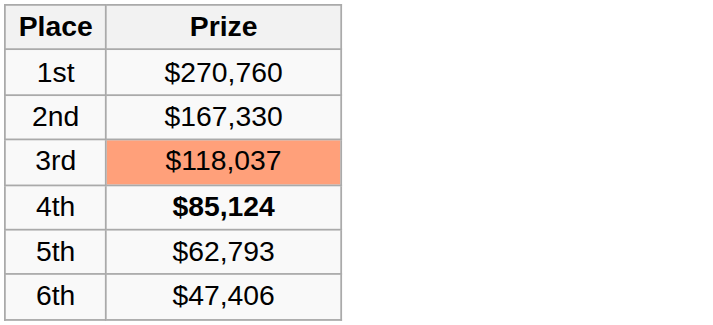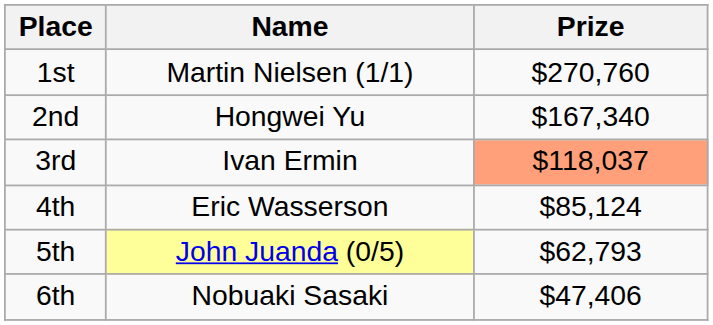+ column: (290, 26)
(224, 116) $167,330 -> (591, 116) $167,340
(224, 206) bold -> (591, 206) normal
